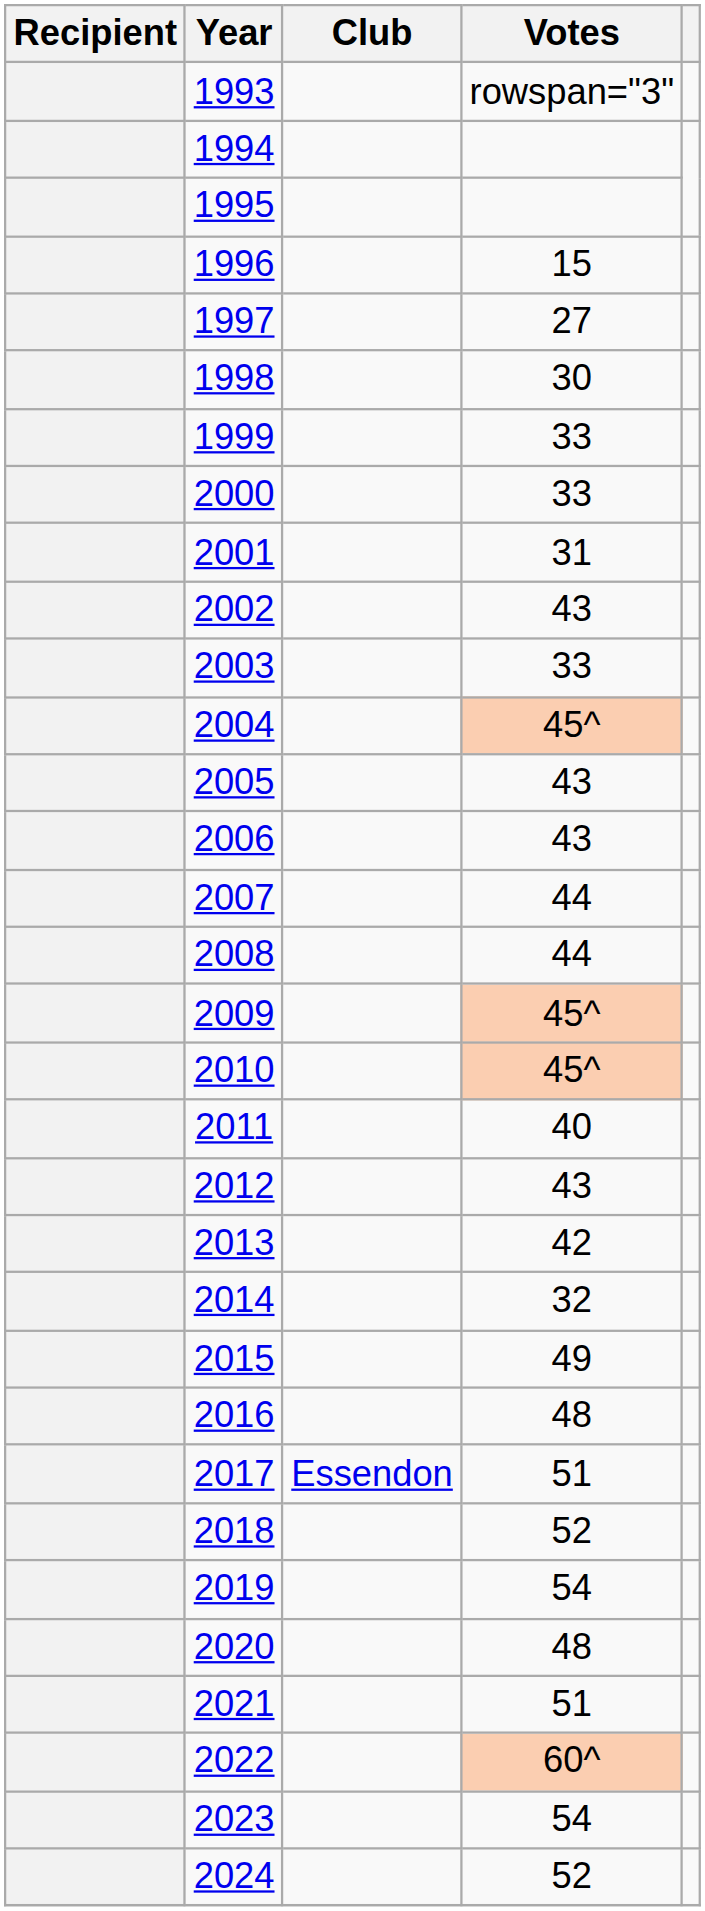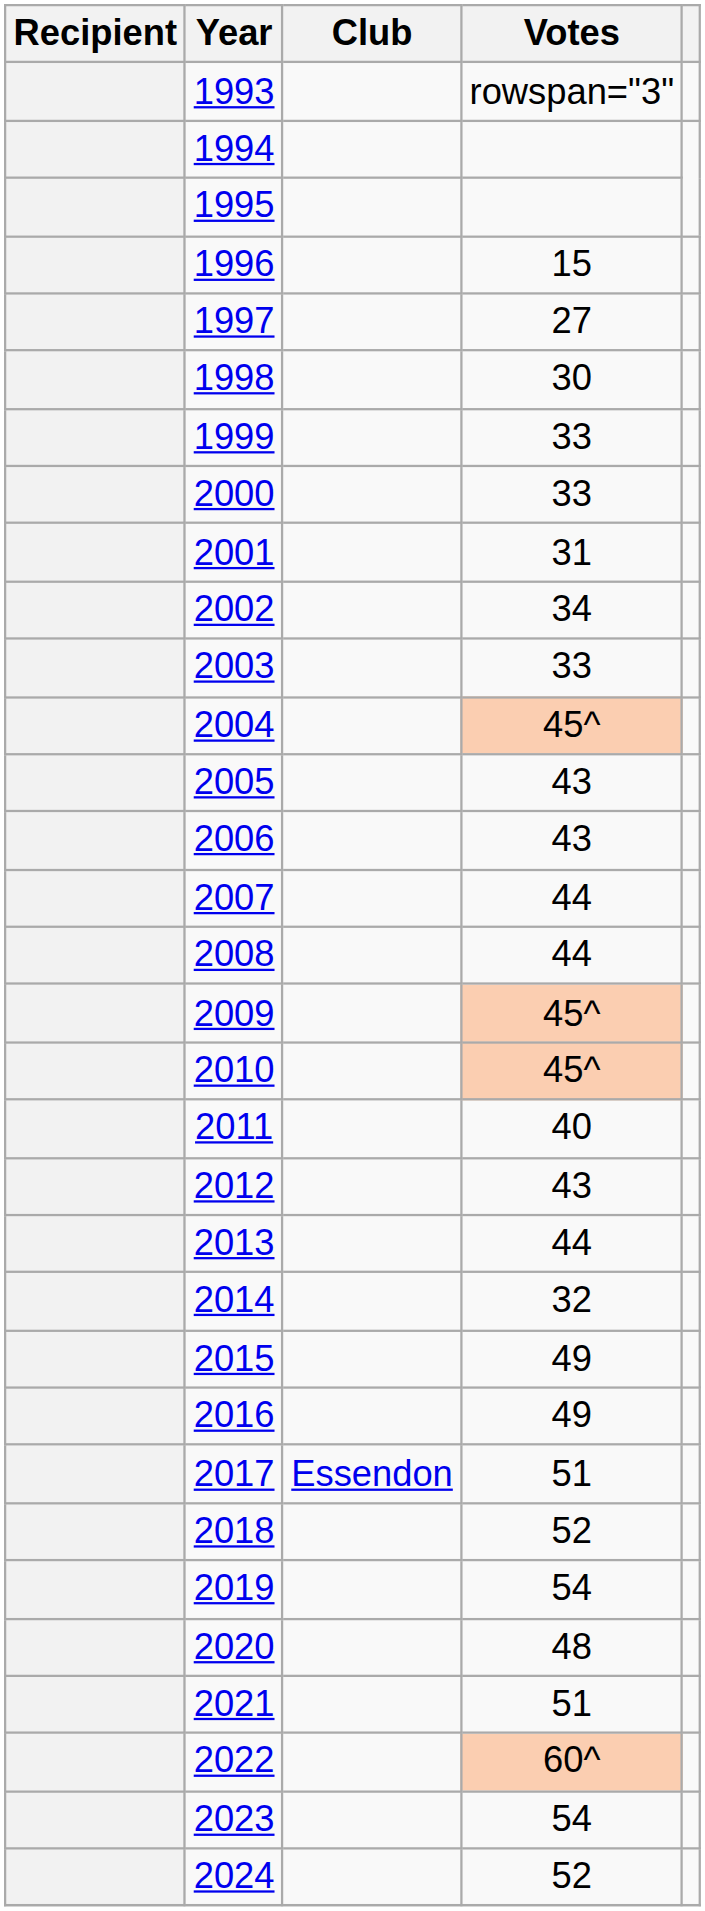(572, 609) 43 -> (572, 609) 34
(572, 1242) 42 -> (572, 1242) 44
(572, 1415) 48 -> (572, 1415) 49
